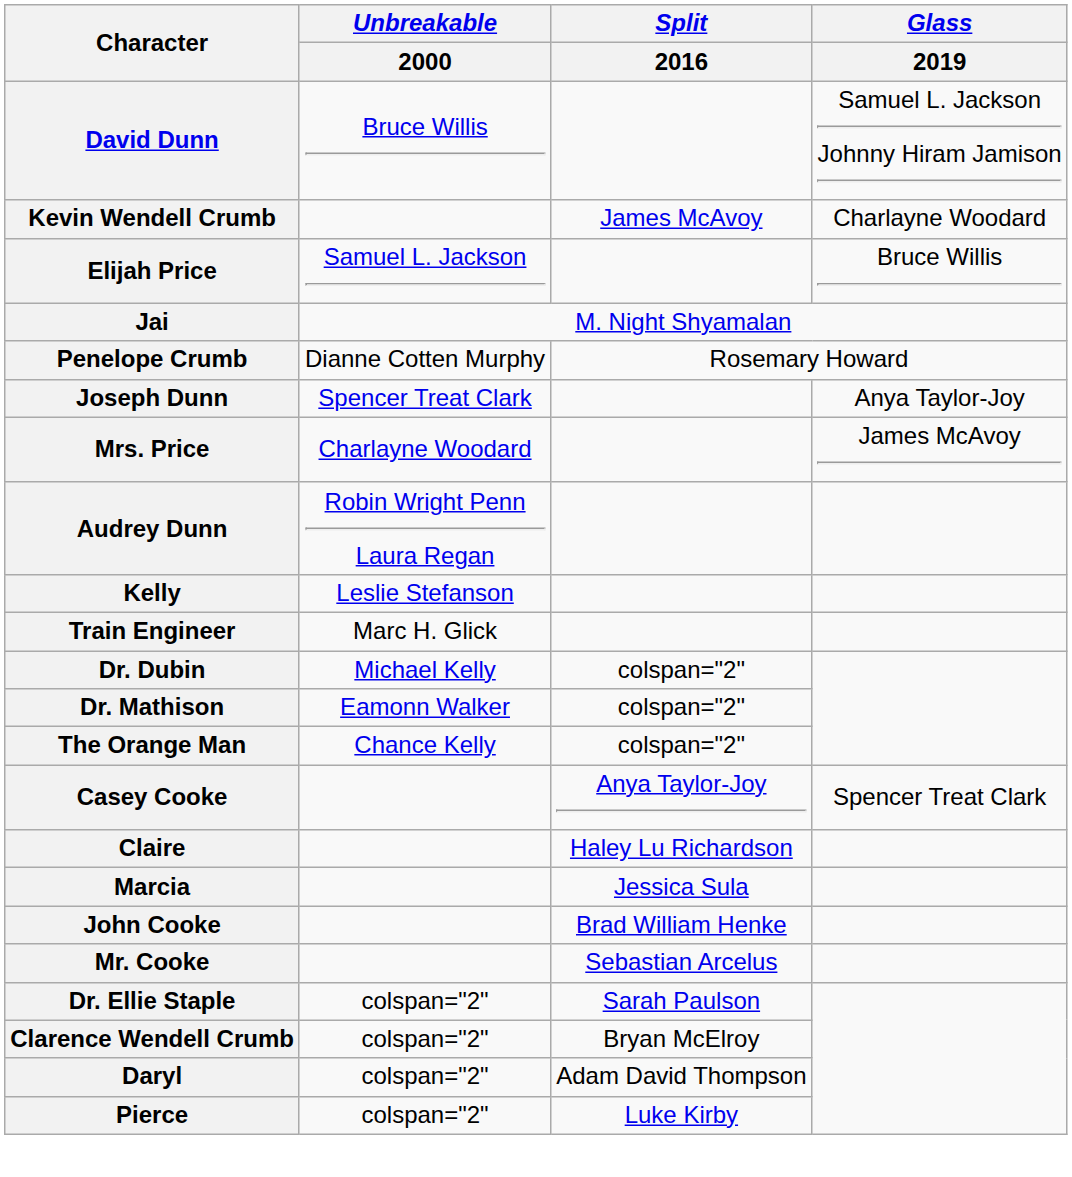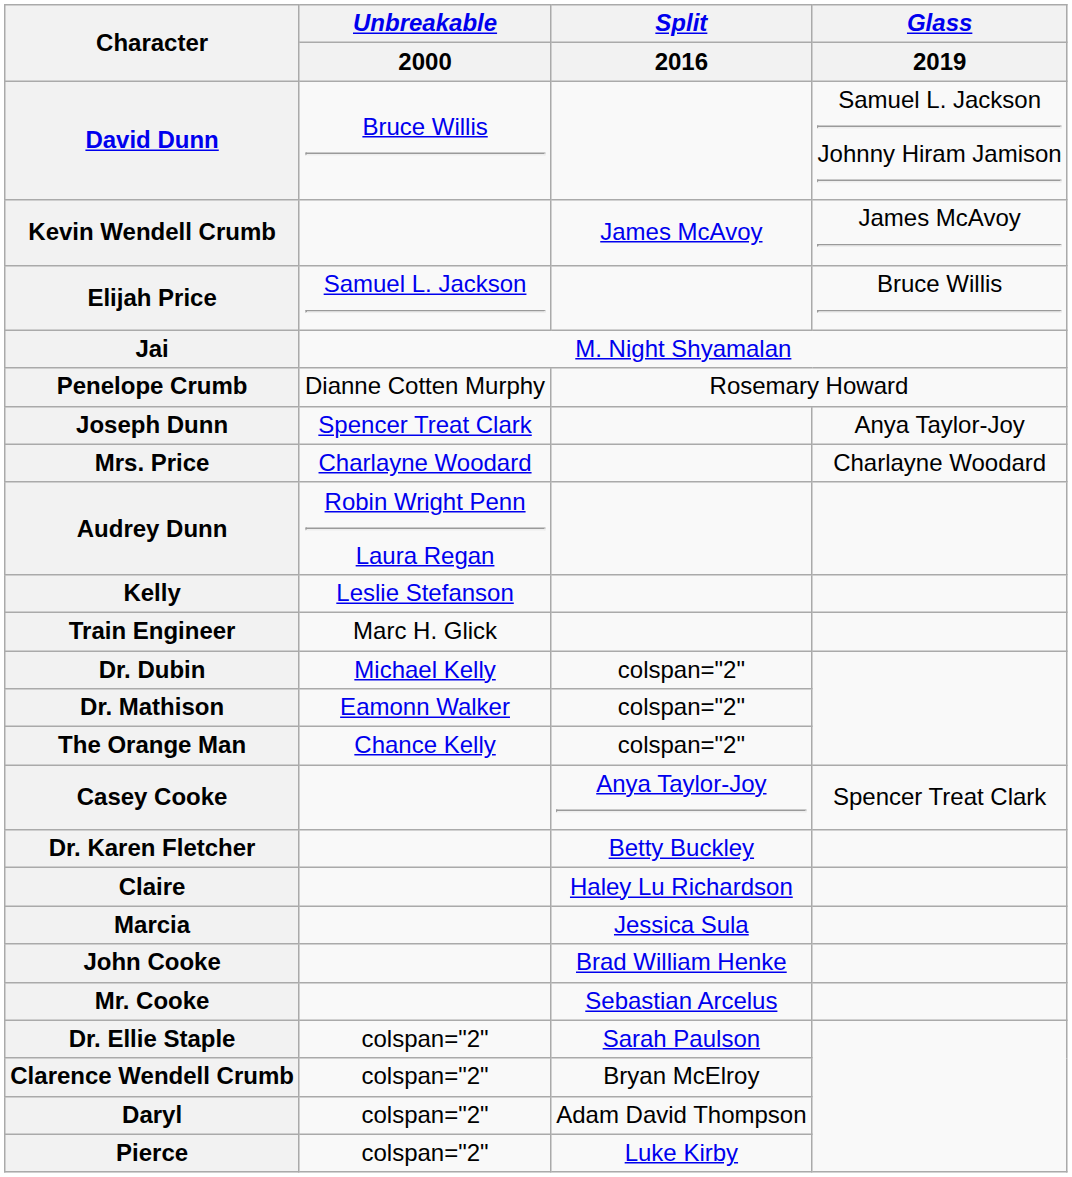(940, 218) Charlayne Woodard -> (940, 226) James McAvoy
(940, 444) James McAvoy -> (940, 463) Charlayne Woodard
+ row: (152, 848)
